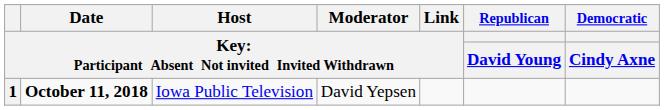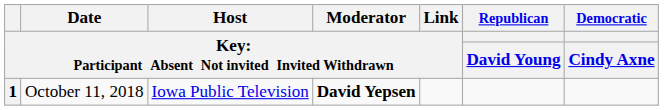(86, 91) bold -> (84, 91) normal
(368, 91) normal -> (366, 91) bold
